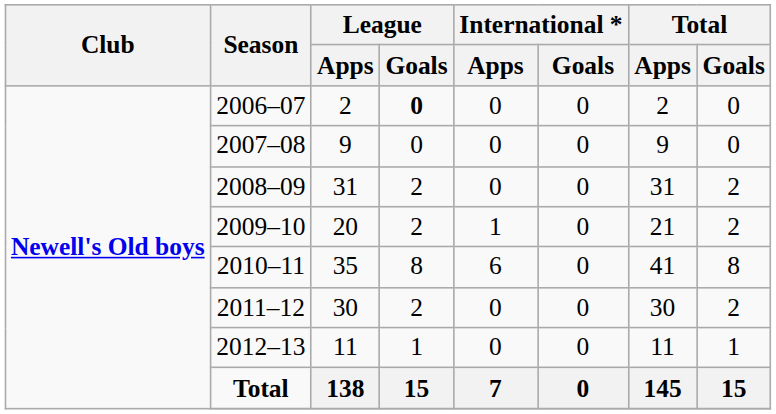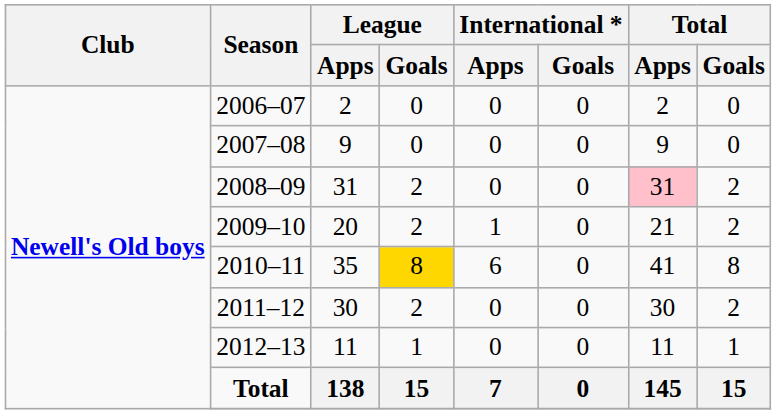(416, 105) bold -> (416, 105) normal
(663, 186) no background -> (663, 186) pink background
(416, 266) no background -> (416, 266) gold background
